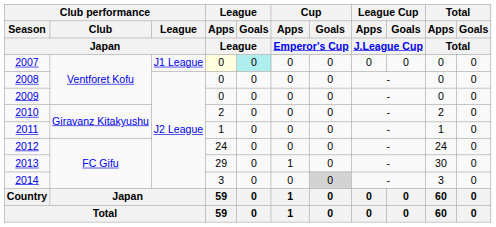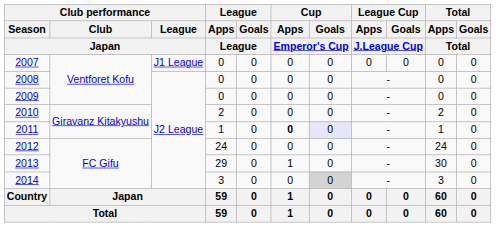(221, 63) lightyellow background -> (221, 63) no background
(254, 63) paleturquoise background -> (254, 63) no background
(290, 130) normal -> (290, 130) bold
(330, 130) no background -> (330, 130) lavender background
